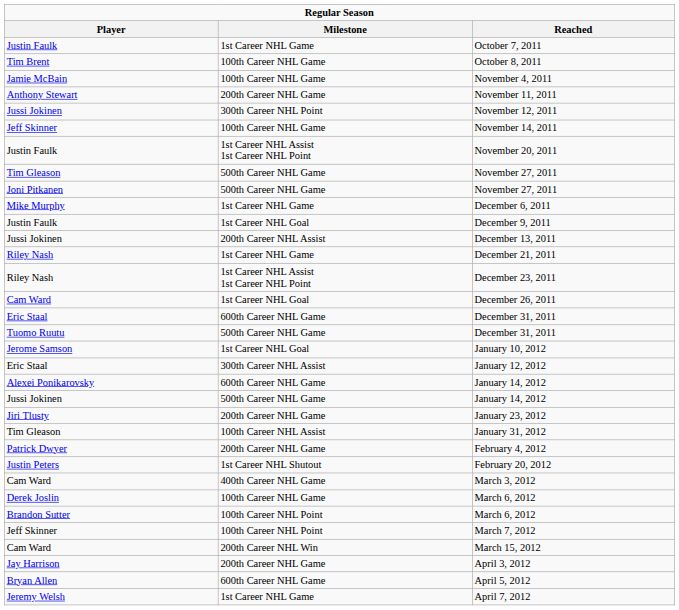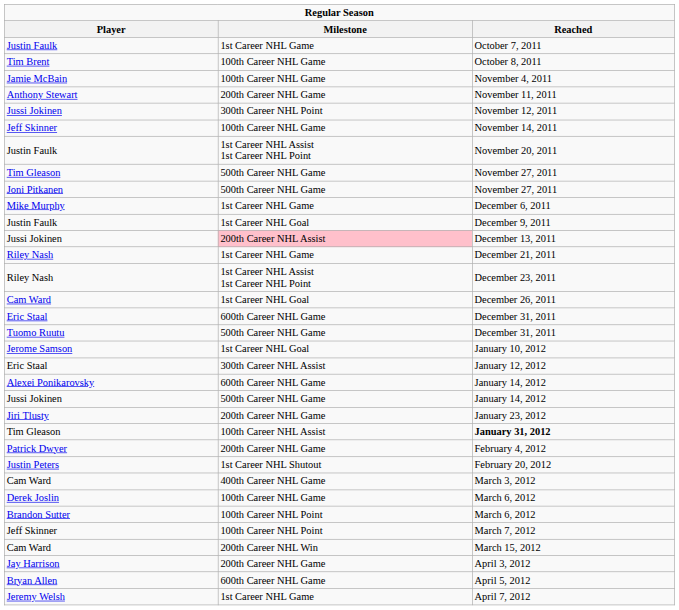(273, 238) no background -> (273, 238) pink background
(510, 431) normal -> (513, 431) bold
